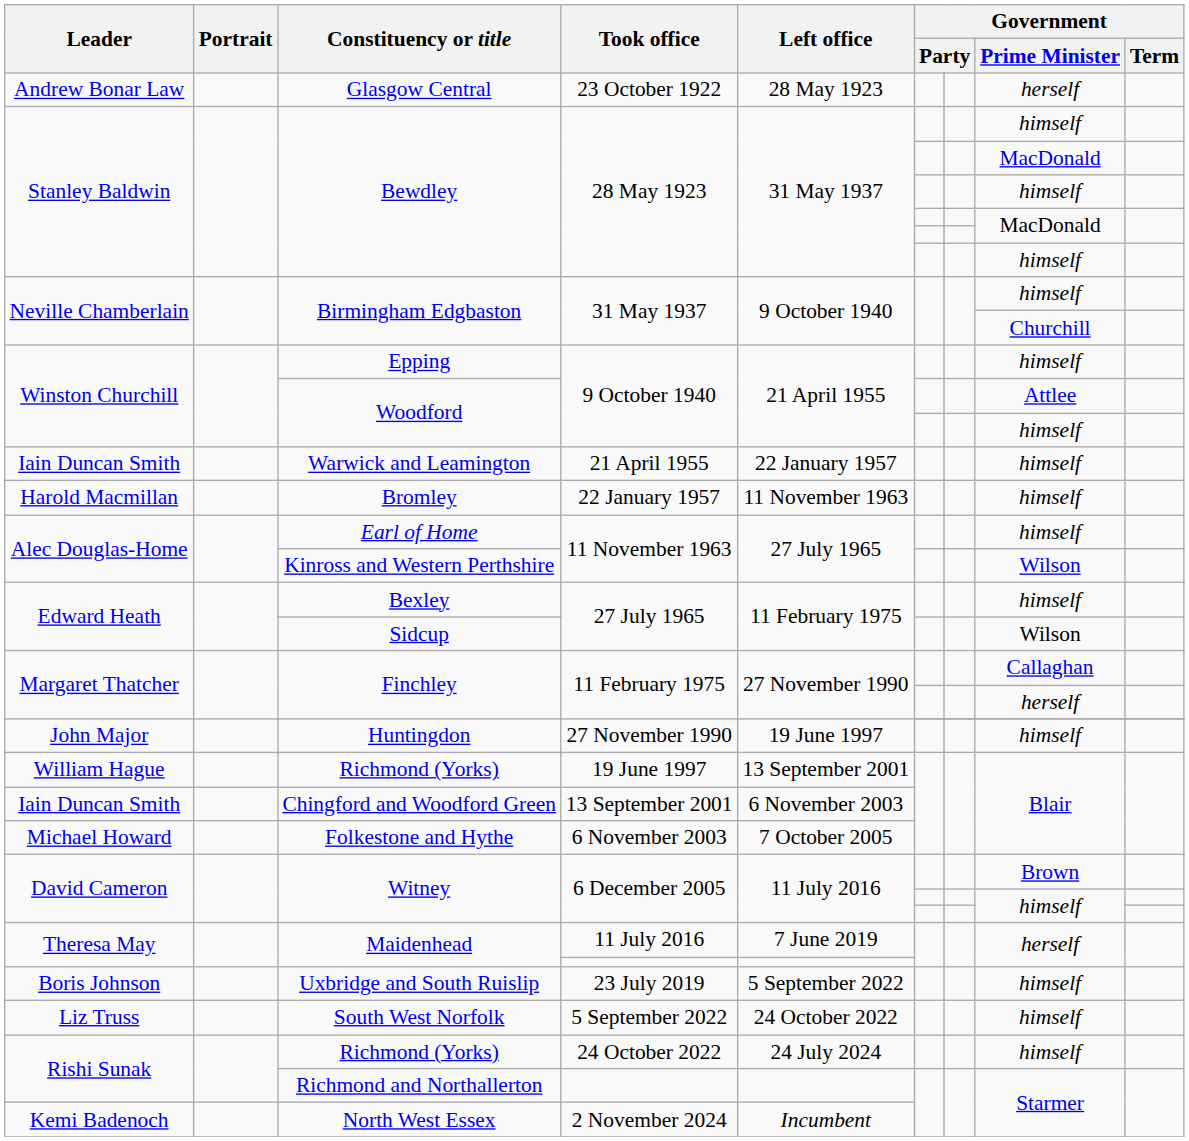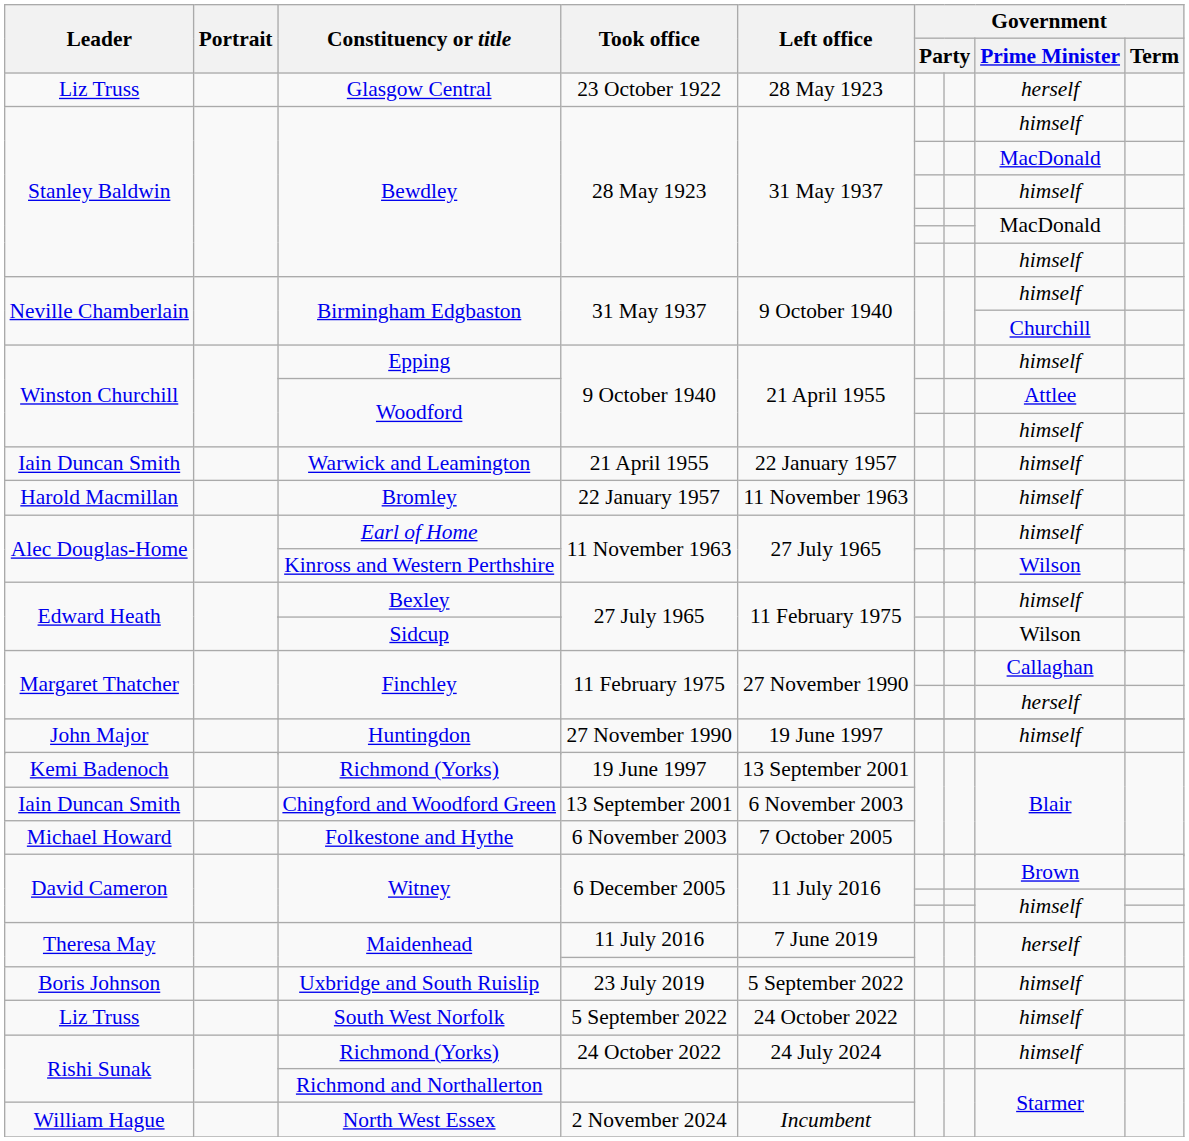(99, 89) Andrew Bonar Law -> (99, 89) Liz Truss
(99, 769) William Hague -> (99, 769) Kemi Badenoch
(99, 1119) Kemi Badenoch -> (99, 1119) William Hague
